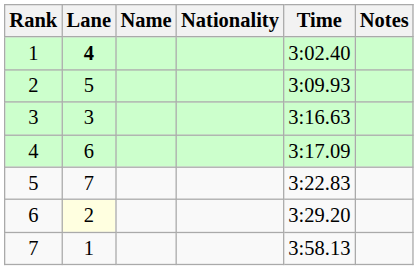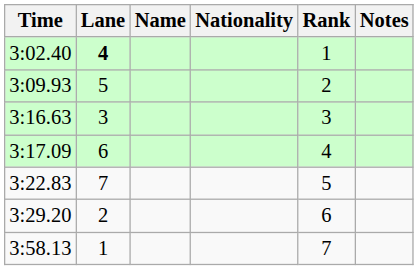columns swapped: (33, 20) <-> (319, 20)
(89, 215) lightyellow background -> (103, 215) no background
